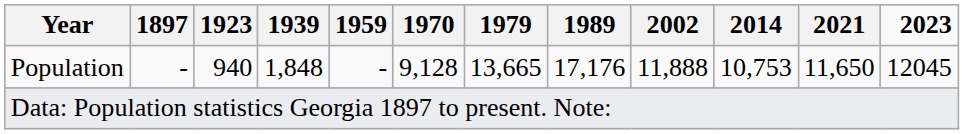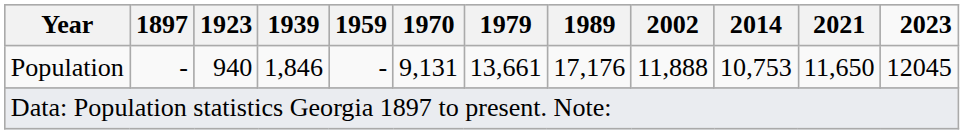(294, 66) 1,848 -> (294, 66) 1,846
(428, 66) 9,128 -> (428, 66) 9,131
(506, 66) 13,665 -> (506, 66) 13,661
